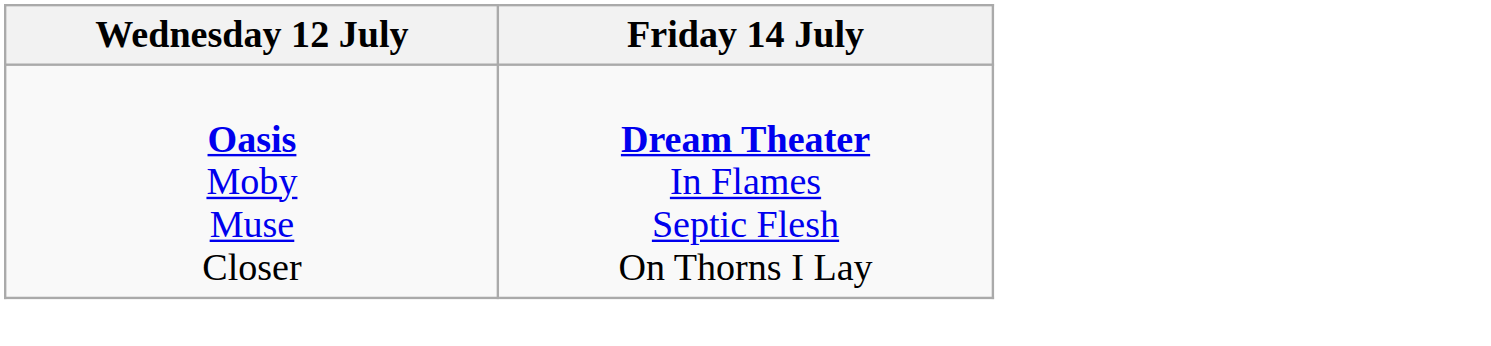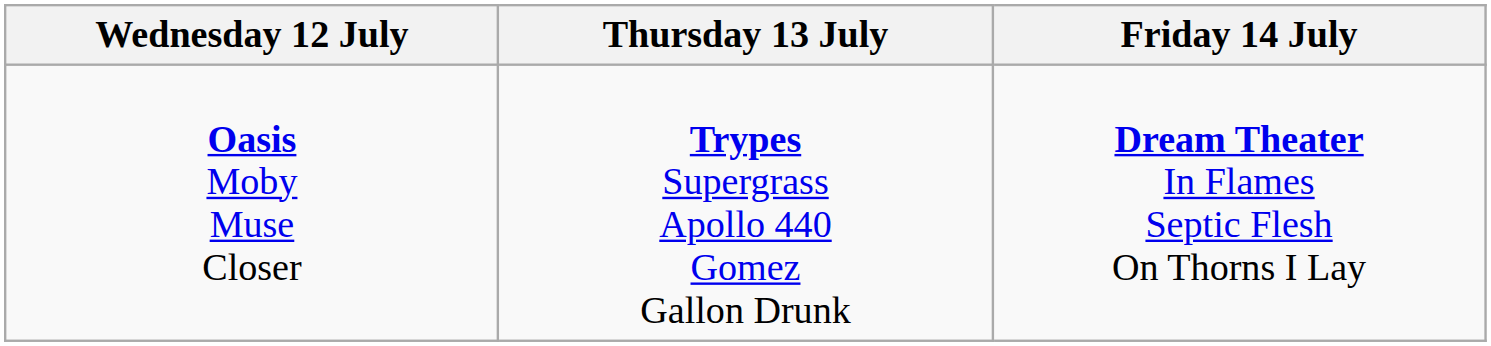+ column: (746, 34)
